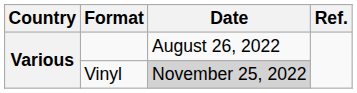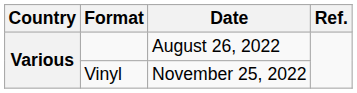(229, 74) lightgrey background -> (229, 74) no background
